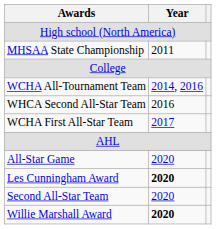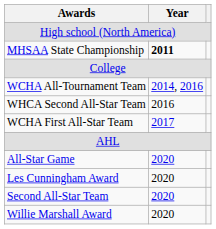(163, 50) normal -> (162, 50) bold
(163, 178) bold -> (163, 178) normal
(163, 214) bold -> (163, 214) normal
